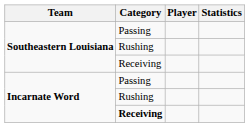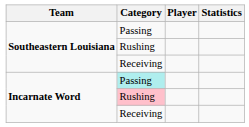(135, 80) no background -> (136, 80) paleturquoise background
(136, 97) no background -> (137, 97) pink background
(140, 113) bold -> (141, 113) normal
